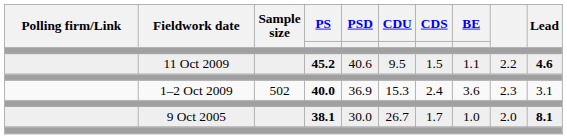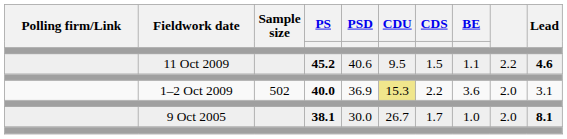(397, 90) no background -> (397, 90) khaki background
(434, 90) 2.4 -> (434, 90) 2.2
(508, 90) 2.3 -> (508, 90) 2.0
